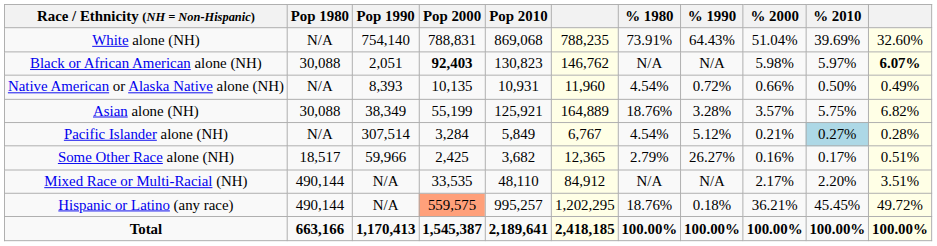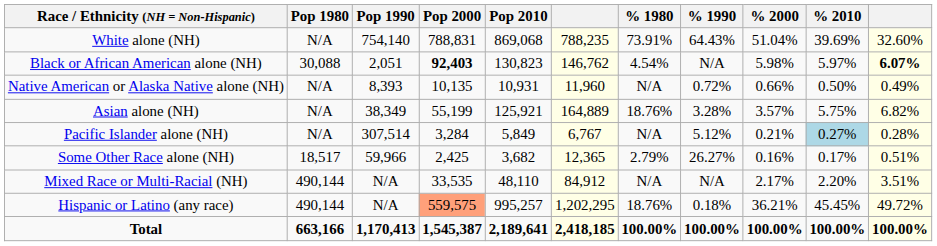(649, 63) N/A -> (649, 63) 4.54%
(649, 87) 4.54% -> (649, 87) N/A
(320, 110) 30,088 -> (320, 110) N/A
(649, 134) 4.54% -> (649, 134) N/A
